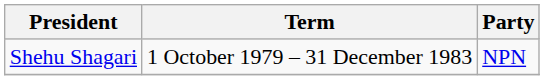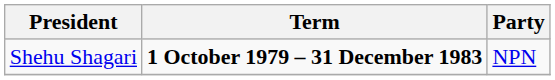(310, 56) normal -> (315, 56) bold
